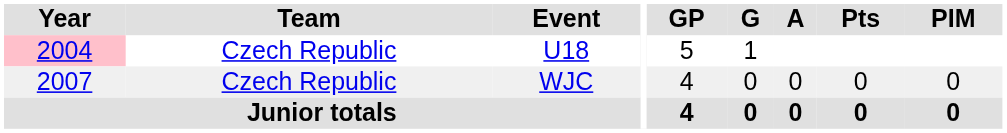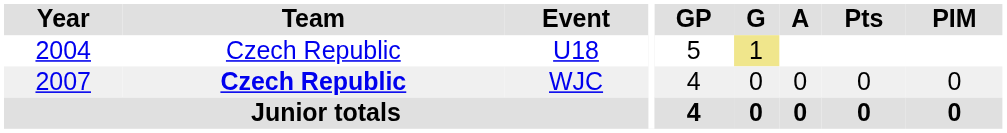(65, 50) pink background -> (63, 50) no background
(750, 50) no background -> (756, 50) khaki background
(309, 81) normal -> (313, 81) bold
